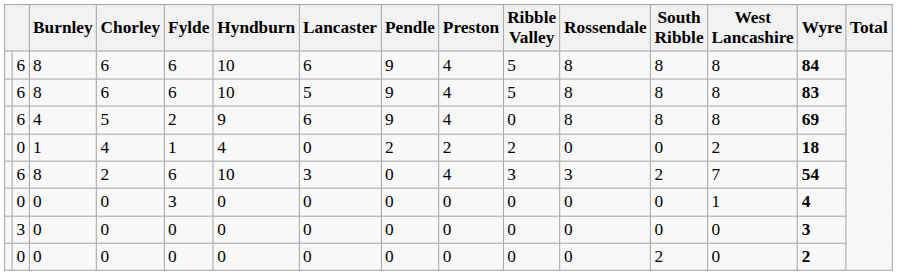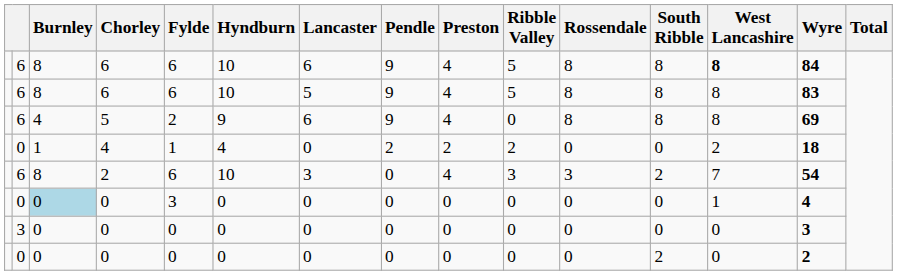(716, 65) normal -> (716, 65) bold
(37, 202) no background -> (37, 202) lightblue background
